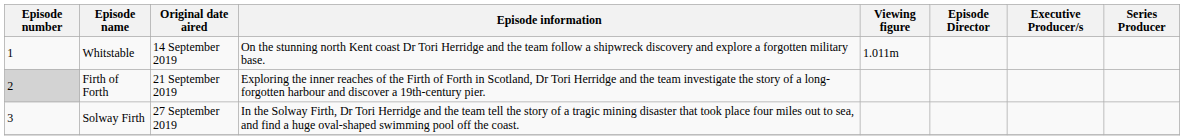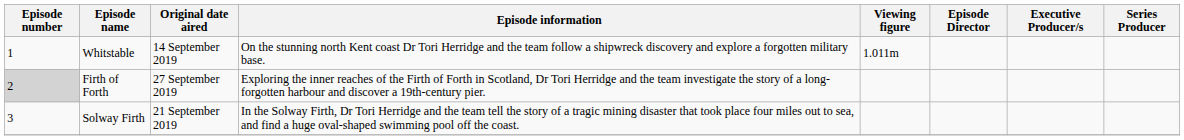(186, 85) 21 September 2019 -> (186, 85) 27 September 2019
(186, 118) 27 September 2019 -> (186, 118) 21 September 2019
